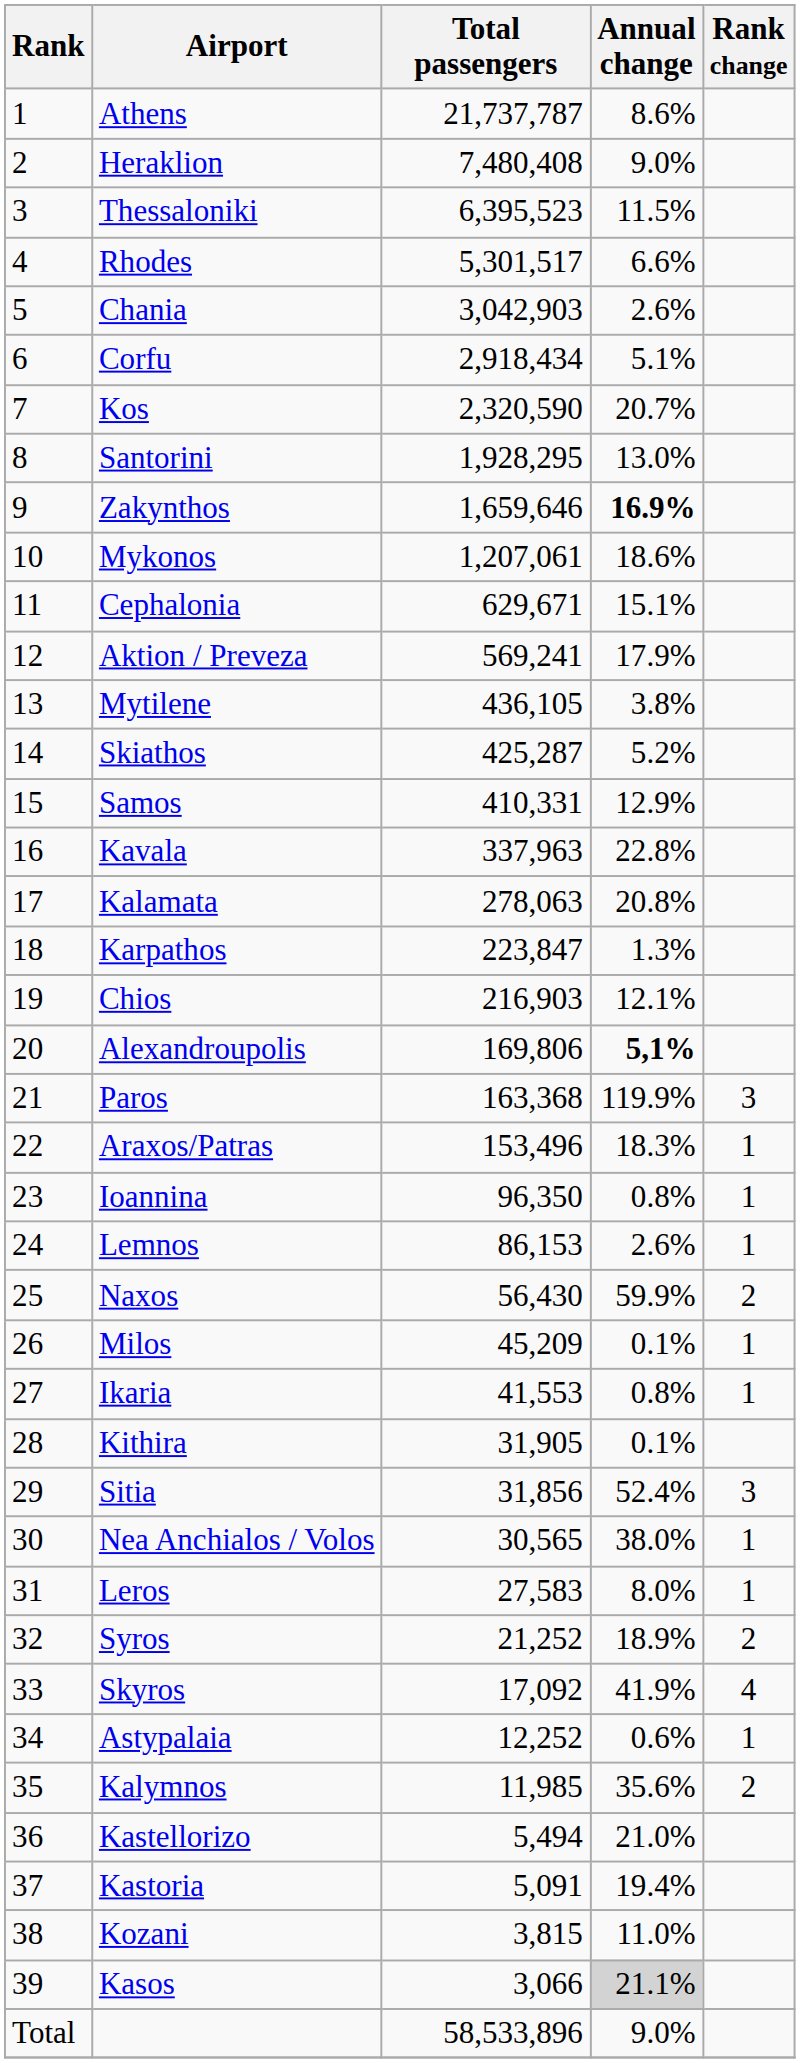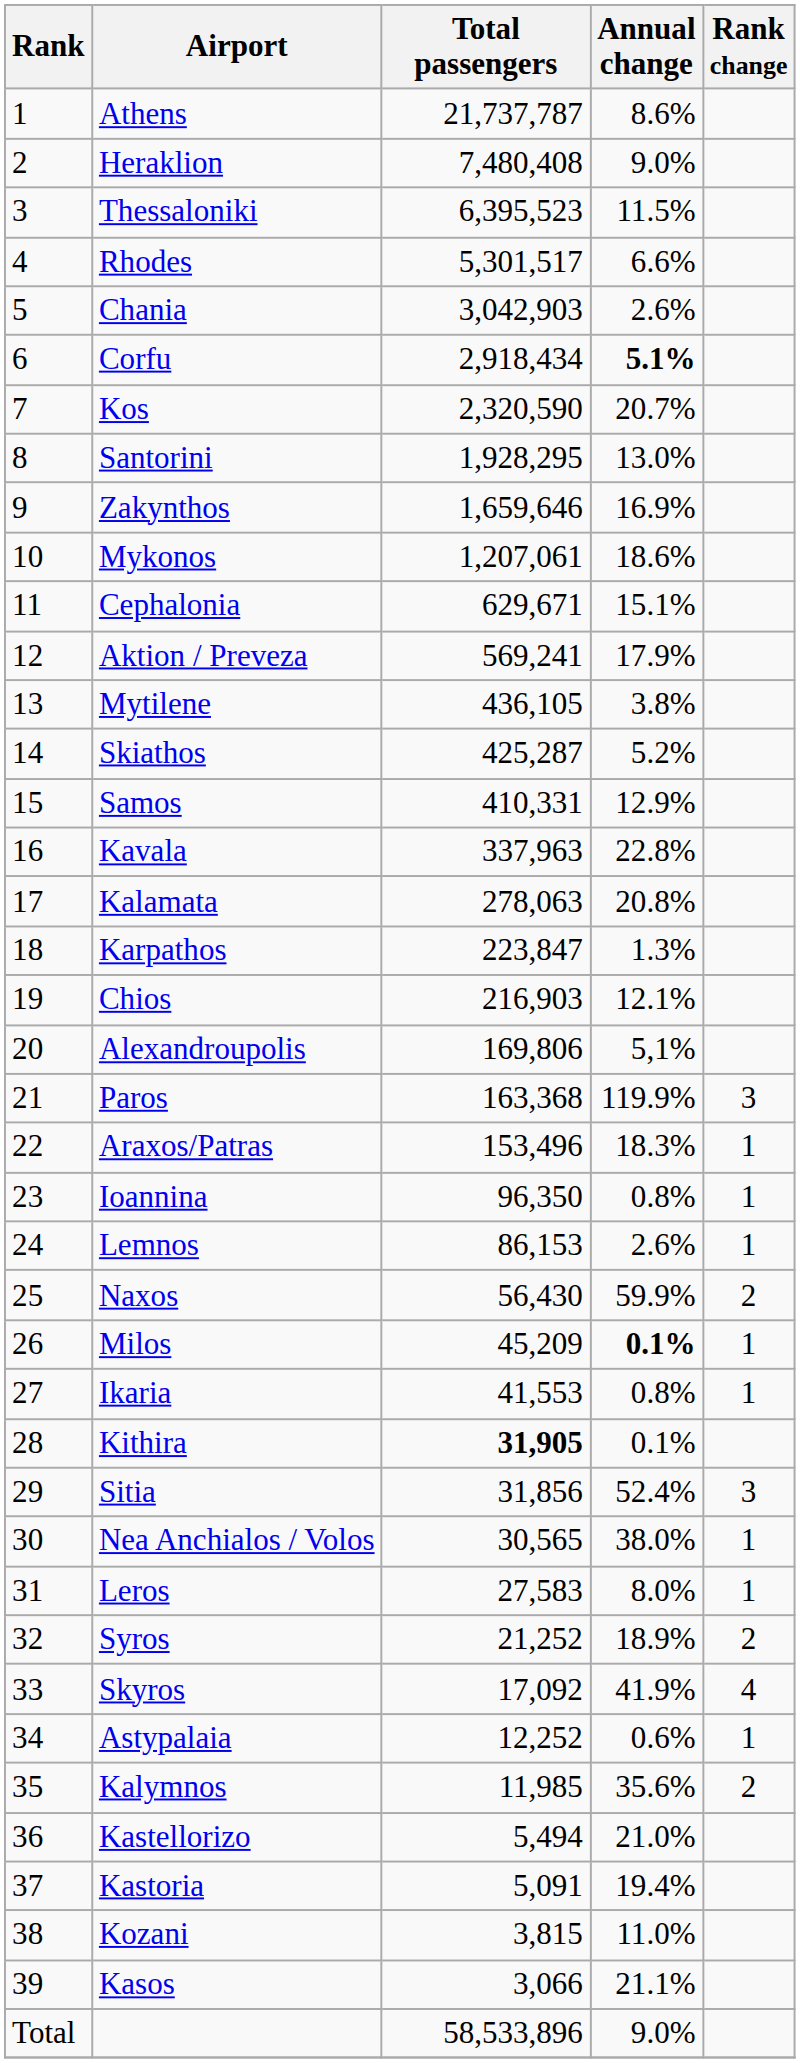(663, 359) normal -> (661, 359) bold
(653, 507) bold -> (655, 507) normal
(661, 1048) bold -> (663, 1048) normal
(663, 1343) normal -> (661, 1343) bold
(540, 1442) normal -> (540, 1442) bold
(655, 1983) lightgrey background -> (655, 1983) no background
